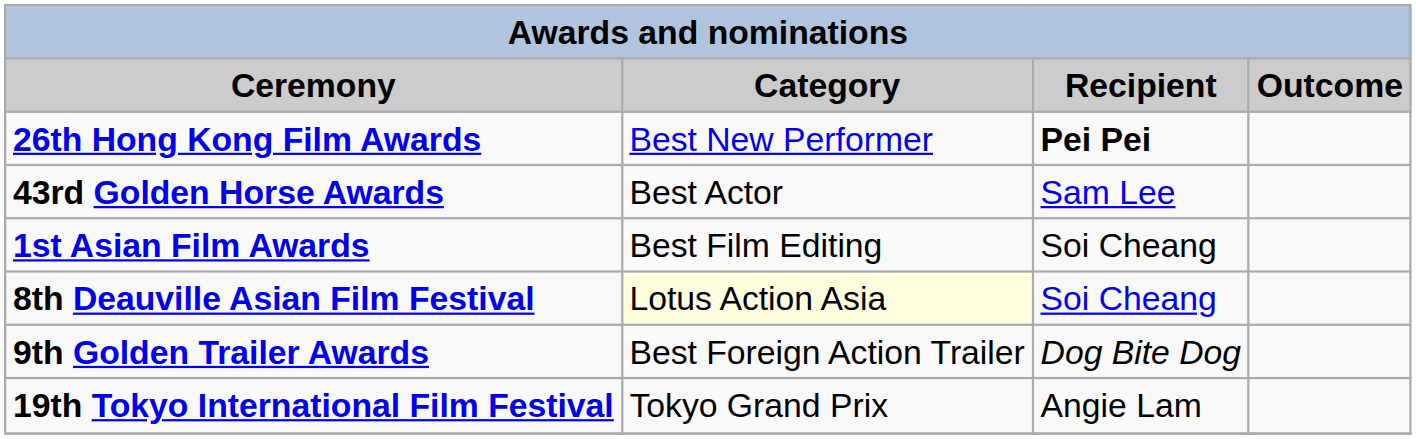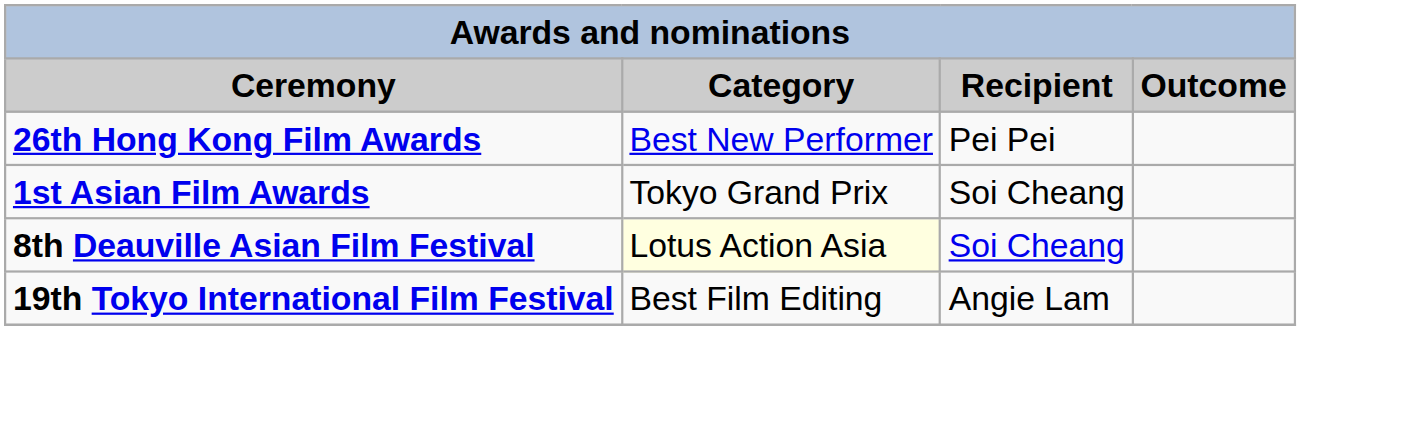(1096, 139) bold -> (1002, 139) normal
- row: (228, 192)
(756, 246) Best Film Editing -> (759, 192) Tokyo Grand Prix
- row: (221, 353)
(759, 406) Tokyo Grand Prix -> (756, 299) Best Film Editing
